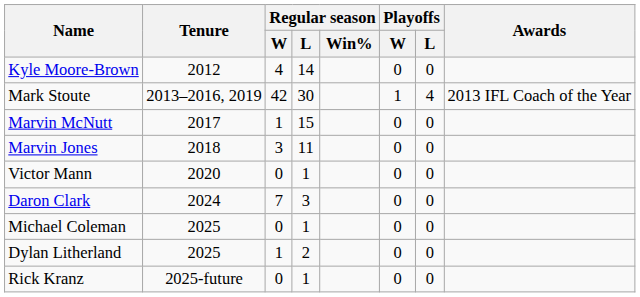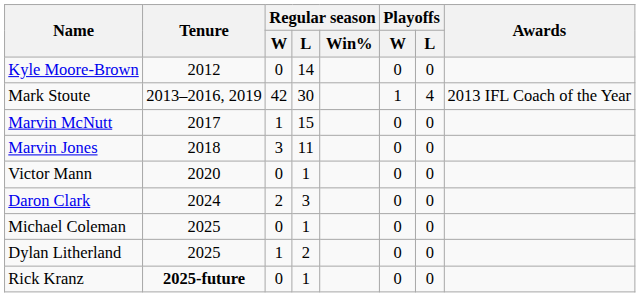(279, 69) 4 -> (279, 69) 0
(279, 200) 7 -> (279, 200) 2
(204, 278) normal -> (204, 278) bold
